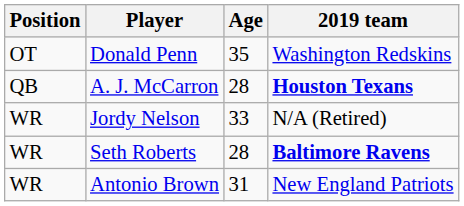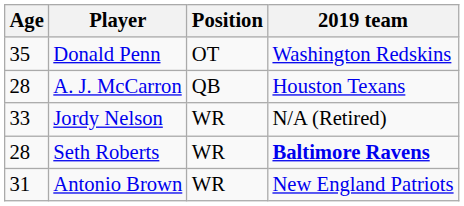columns swapped: (45, 20) <-> (246, 20)
(343, 86) bold -> (339, 86) normal
